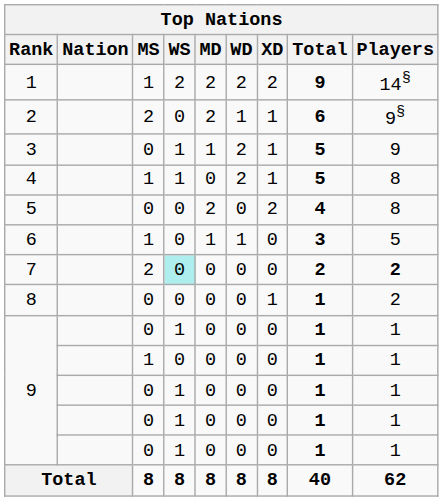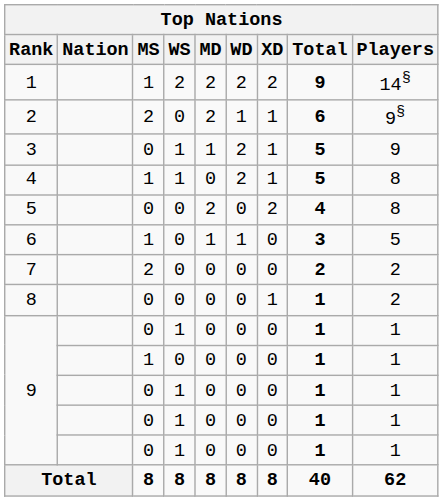(180, 270) paleturquoise background -> (180, 270) no background
(395, 270) bold -> (395, 270) normal
